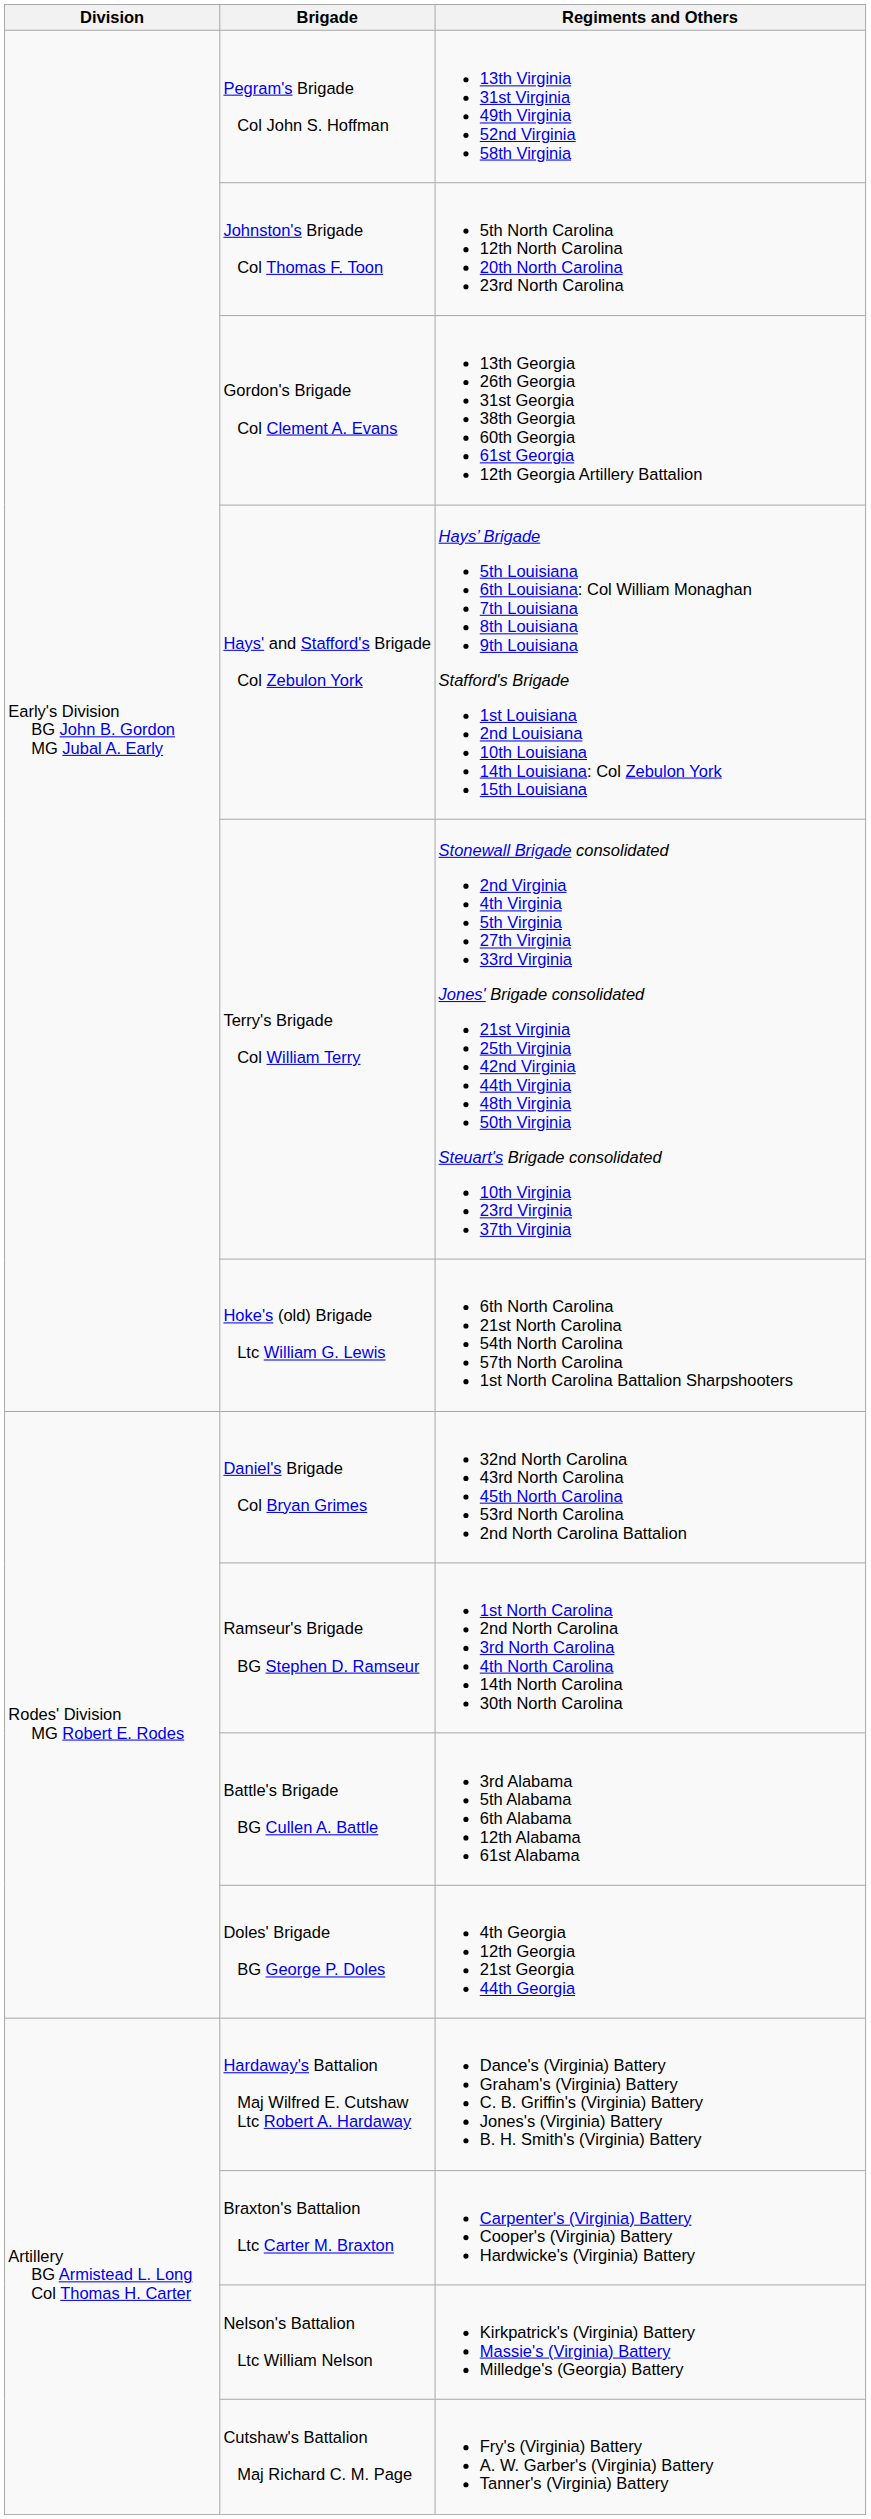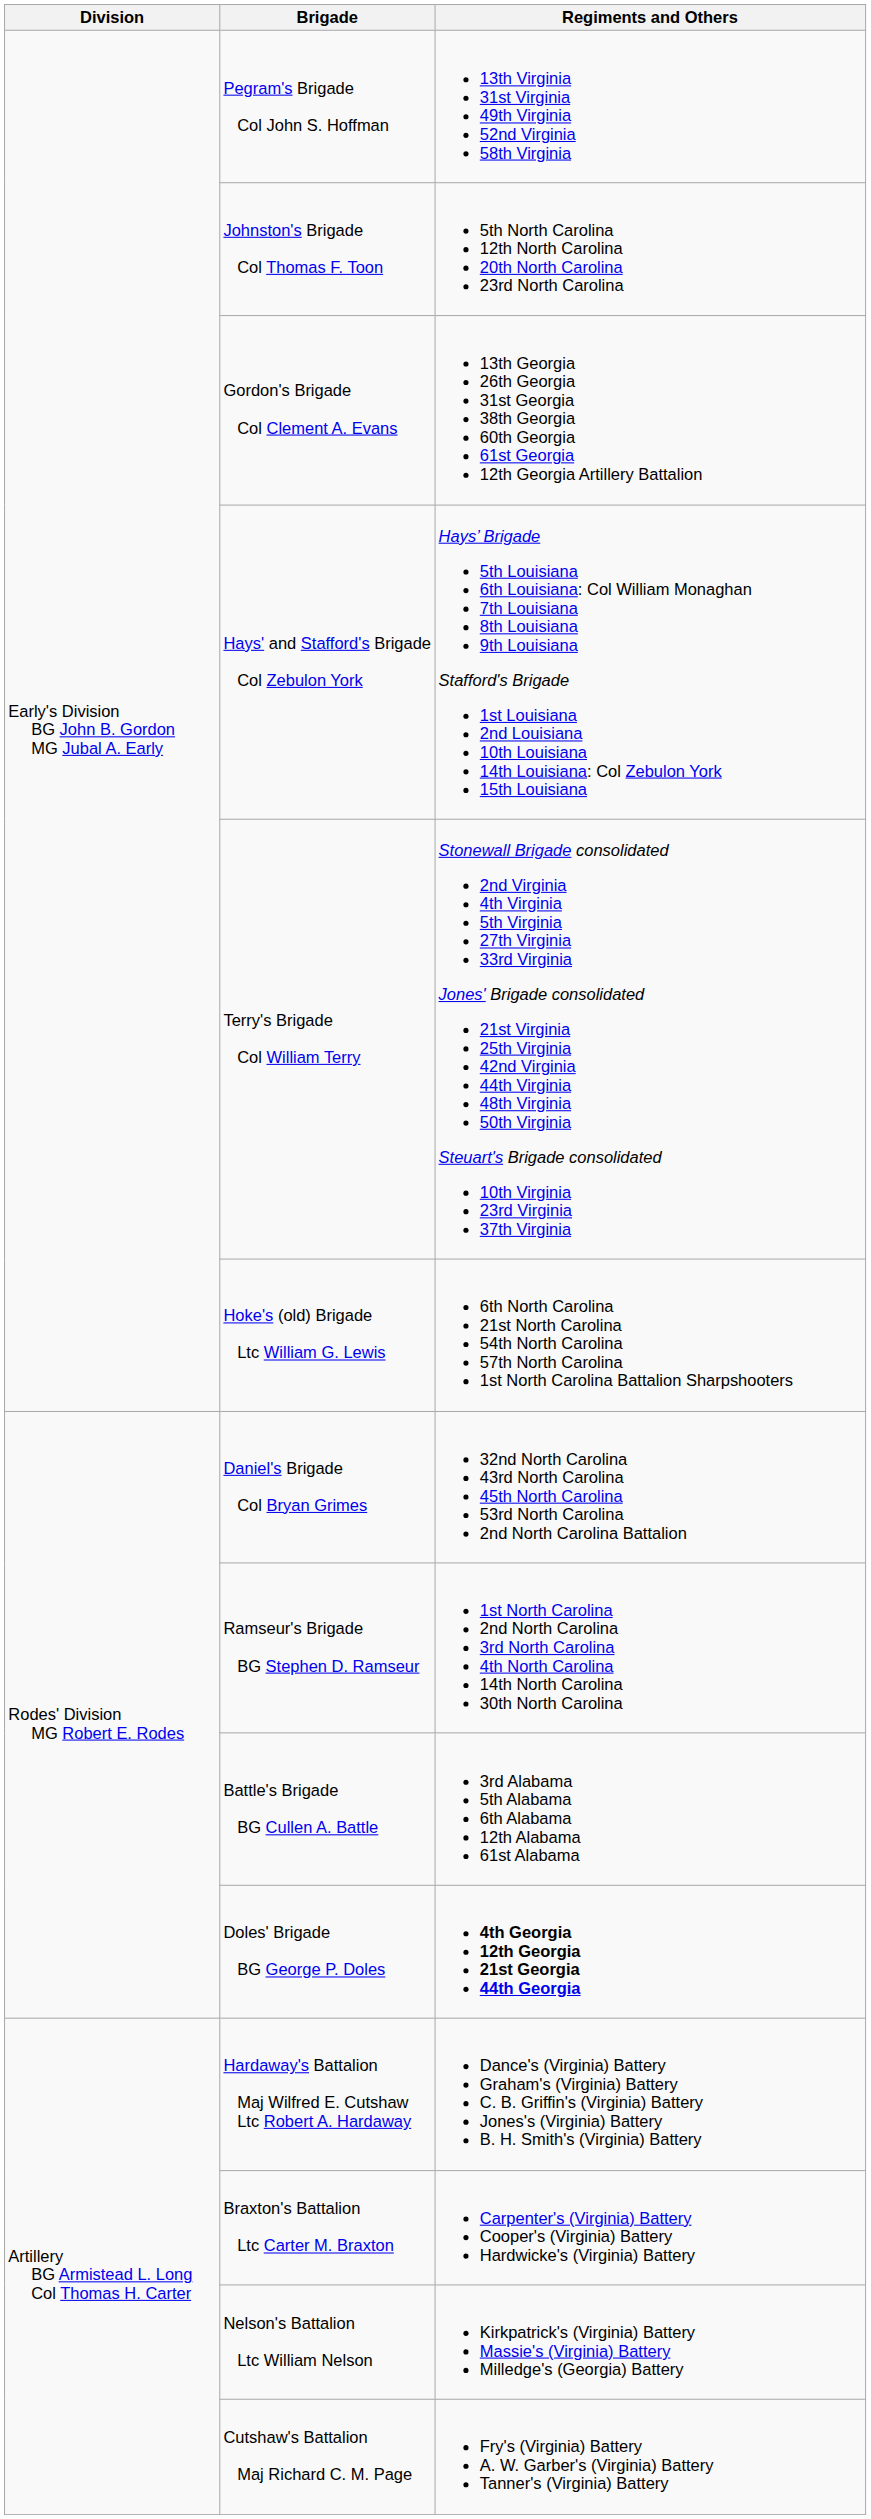(650, 1961) normal -> (650, 1961) bold
